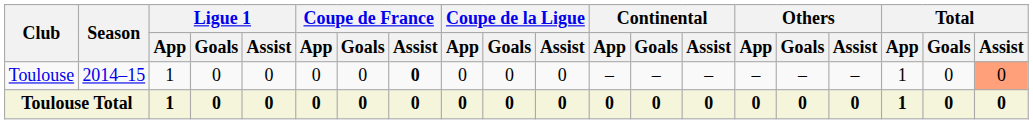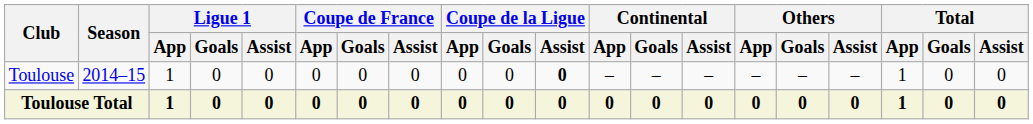(415, 75) bold -> (415, 75) normal
(562, 75) normal -> (562, 75) bold
(1001, 75) lightsalmon background -> (1001, 75) no background
